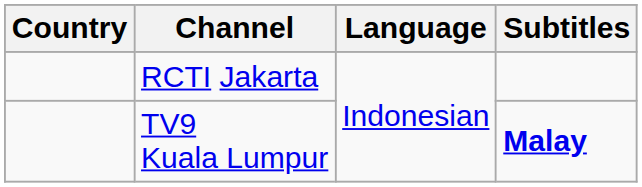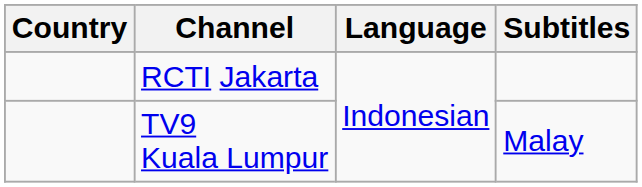(545, 140) bold -> (543, 140) normal
